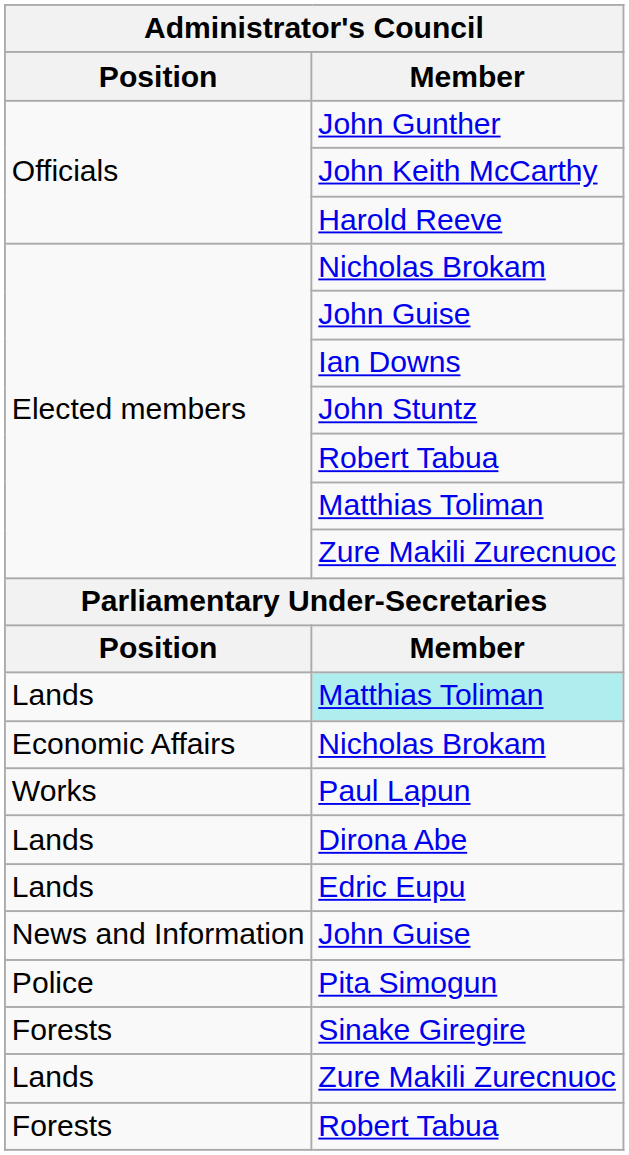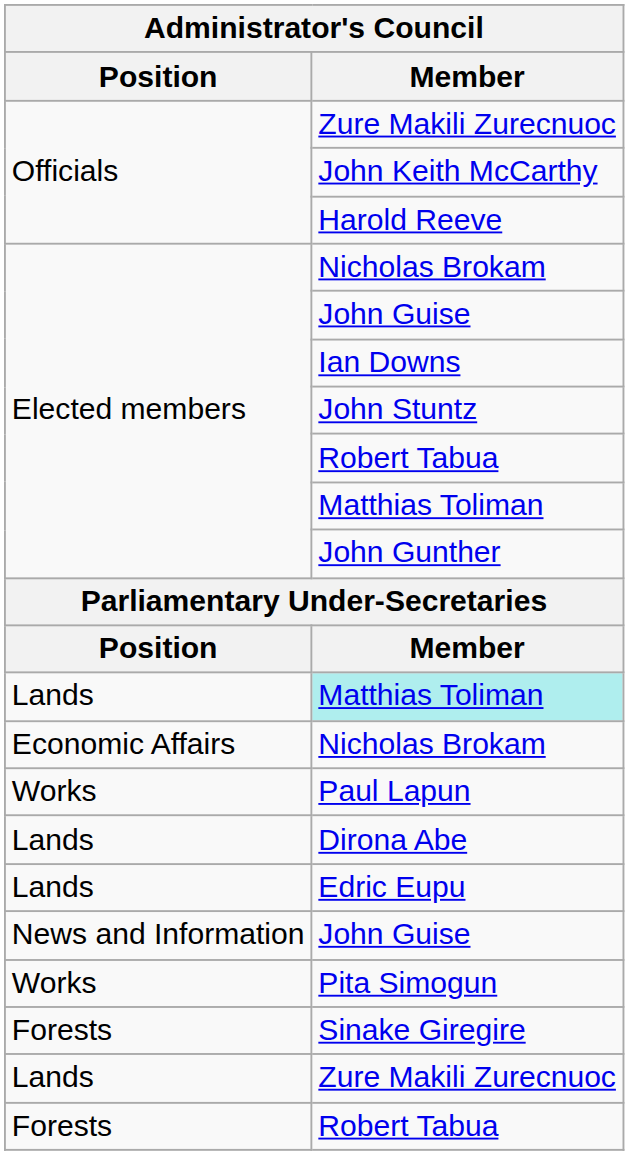(409, 123) John Gunther -> (467, 123) Zure Makili Zurecnuoc
(467, 553) Zure Makili Zurecnuoc -> (409, 553) John Gunther
(53, 982) Police -> (54, 982) Works
